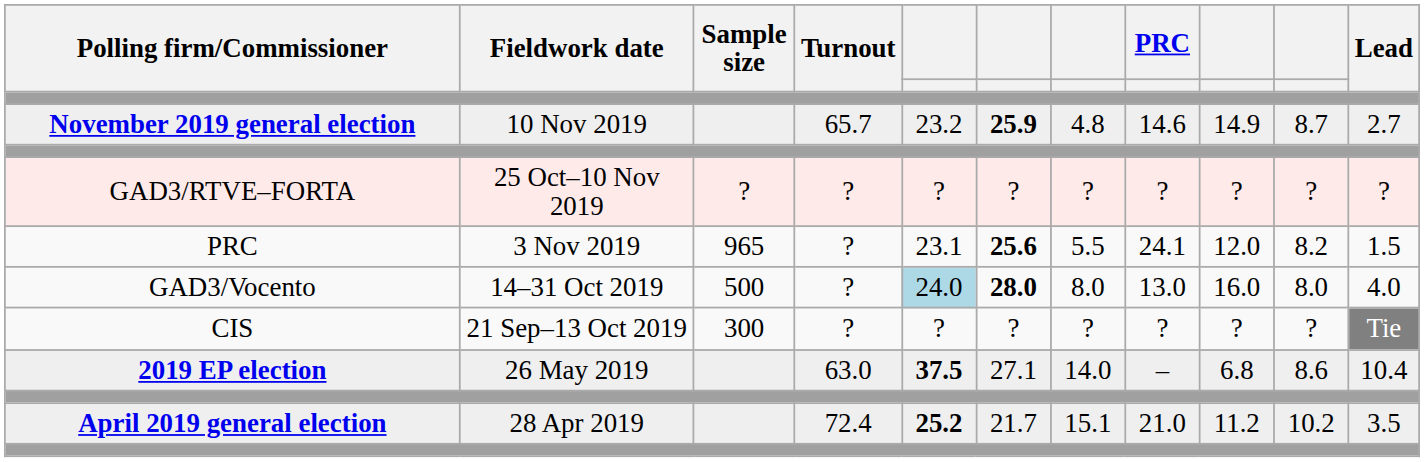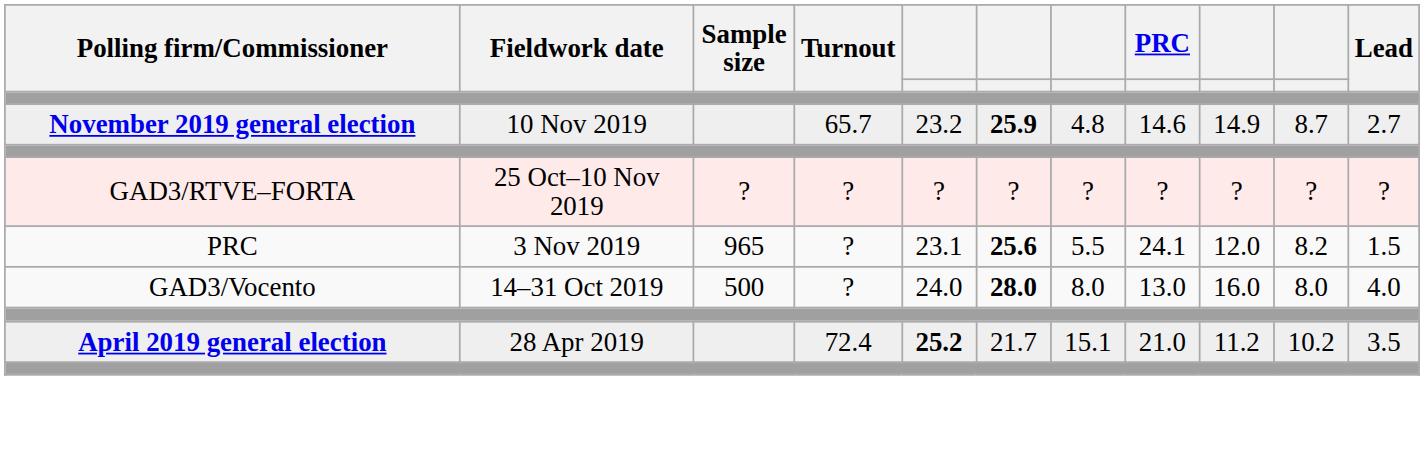(939, 287) lightblue background -> (939, 287) no background
- row: (232, 328)
- row: (232, 369)
